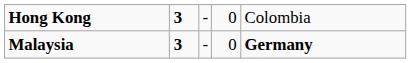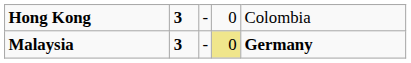(233, 44) no background -> (233, 44) khaki background
